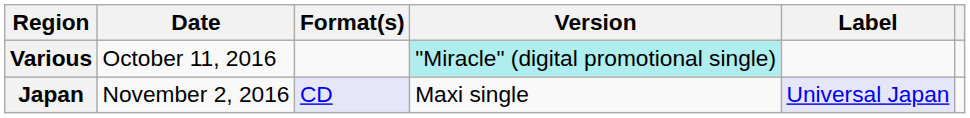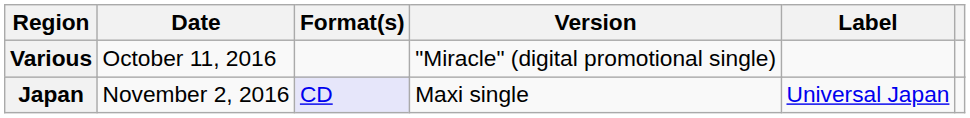(596, 58) paleturquoise background -> (596, 58) no background
(868, 94) lavender background -> (868, 94) no background
